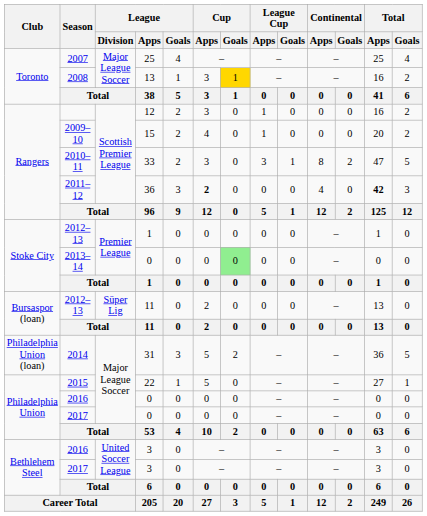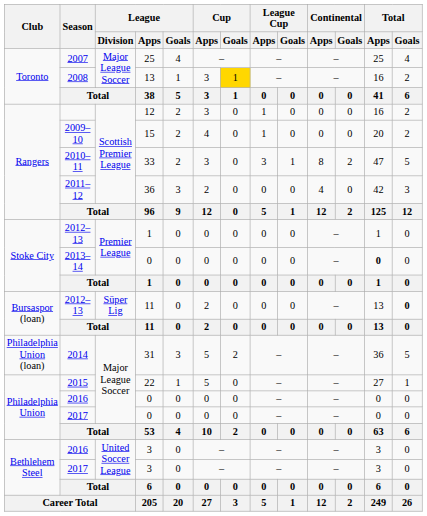(207, 189) bold -> (207, 189) normal
(378, 189) bold -> (378, 189) normal
(235, 261) lightgreen background -> (235, 261) no background
(378, 261) normal -> (378, 261) bold
(407, 305) normal -> (407, 305) bold
